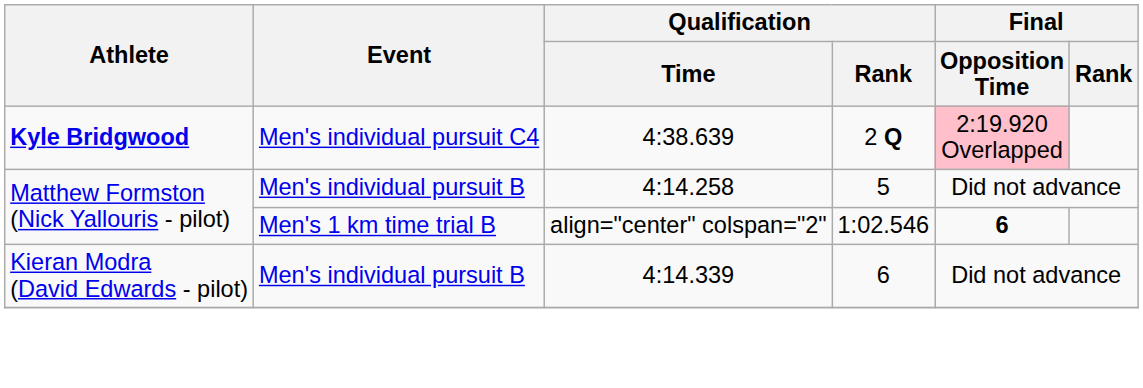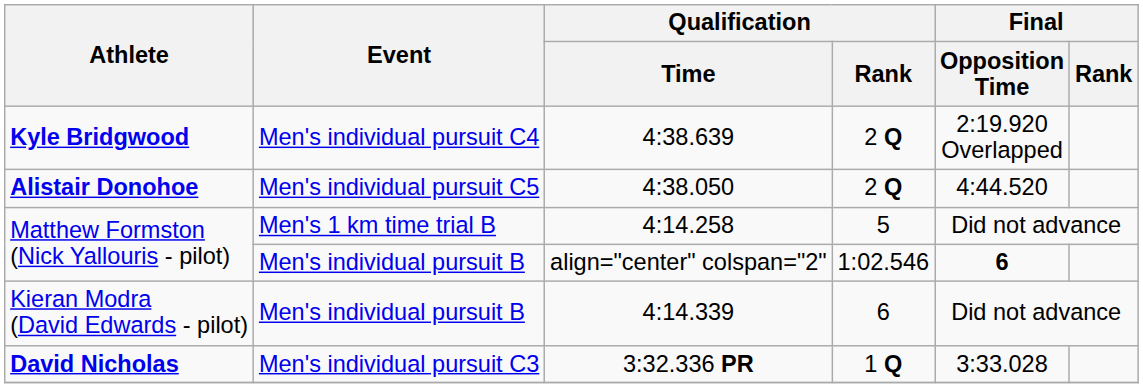(1002, 137) pink background -> (1002, 137) no background
+ row: (688, 187)
(392, 187) Men's individual pursuit B -> (377, 225) Men's 1 km time trial B
(377, 225) Men's 1 km time trial B -> (392, 262) Men's individual pursuit B
+ row: (688, 363)
